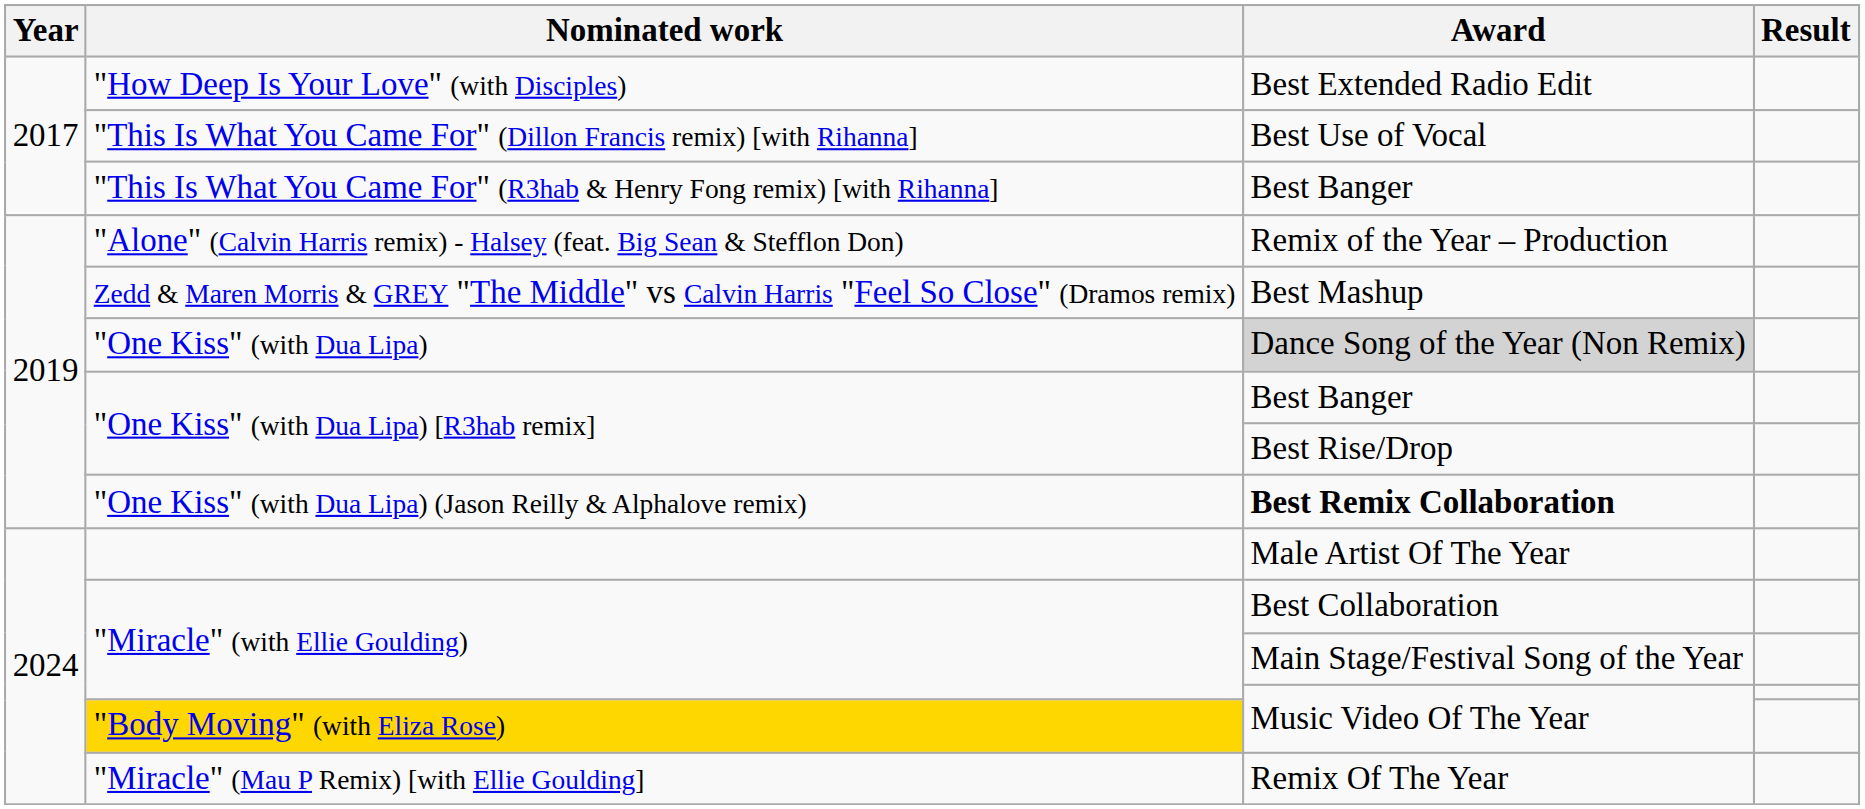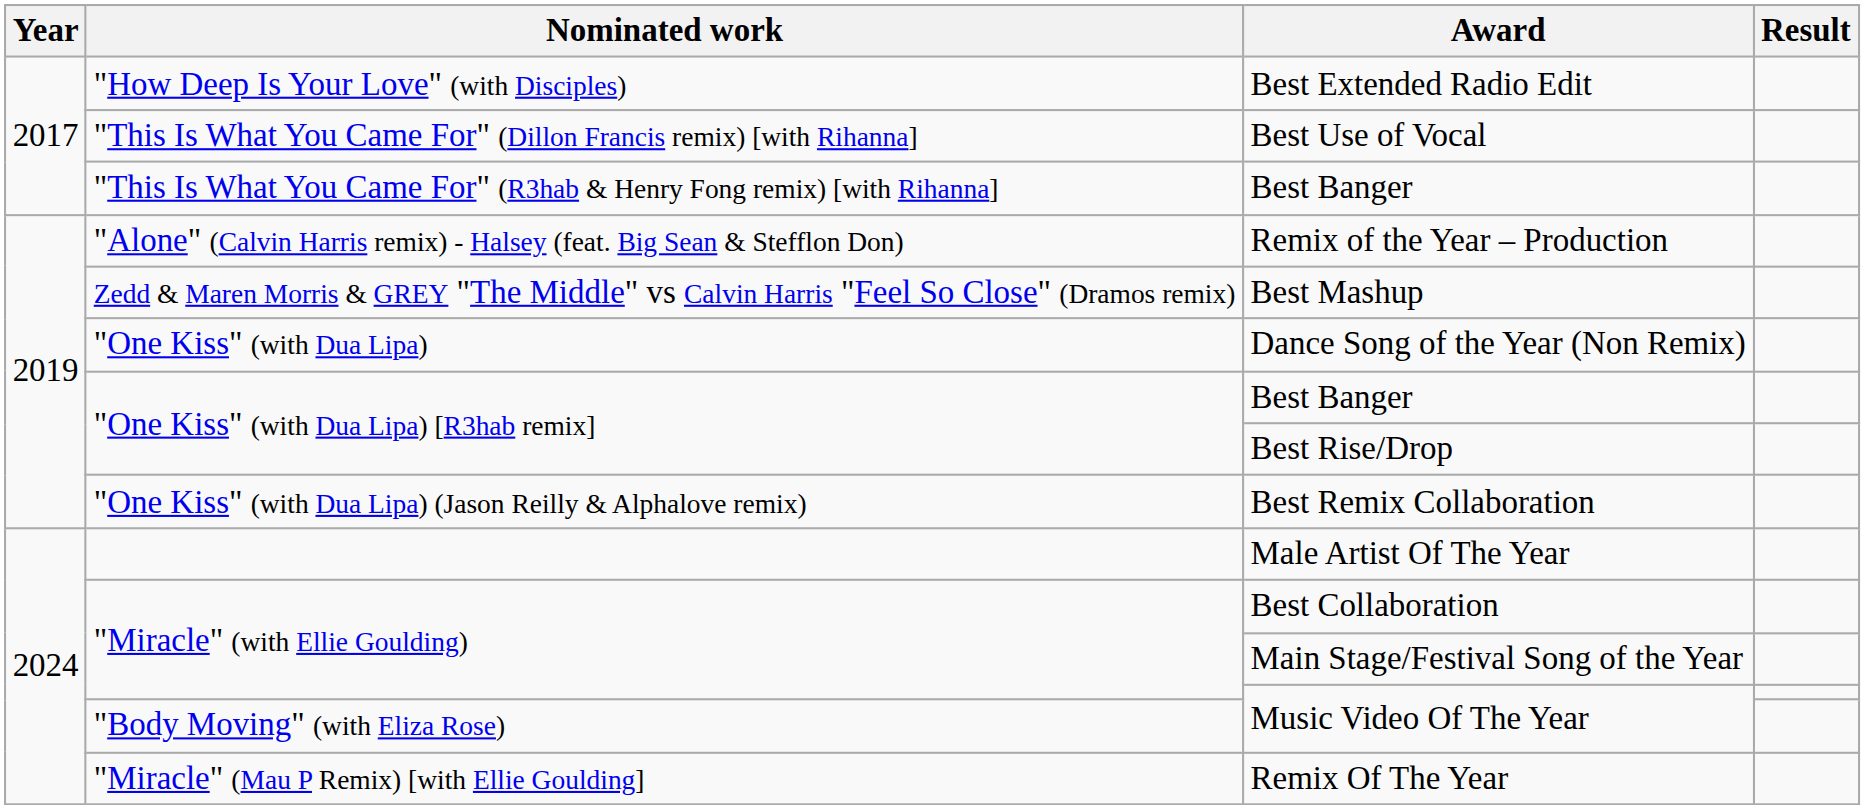(1498, 344) lightgrey background -> (1498, 344) no background
(1433, 501) bold -> (1423, 501) normal
(299, 725) gold background -> (299, 725) no background
